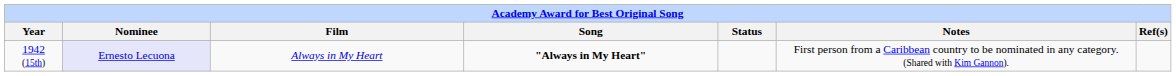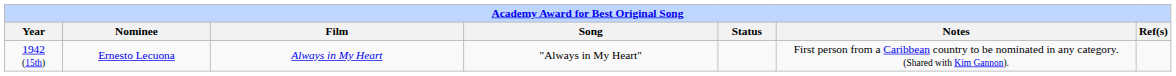(136, 55) lavender background -> (136, 55) no background
(591, 55) bold -> (591, 55) normal
